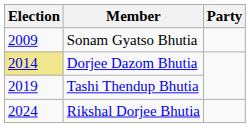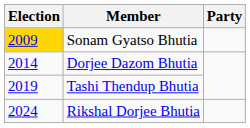(23, 39) no background -> (23, 39) gold background
(23, 63) khaki background -> (23, 63) no background
